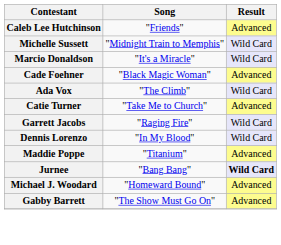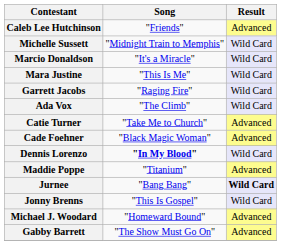+ row: (54, 75)
rows swapped: (54, 122) <-> (54, 75)
(165, 138) normal -> (165, 153) bold
+ row: (54, 201)
